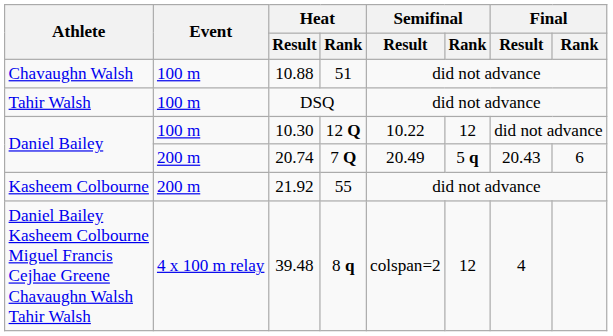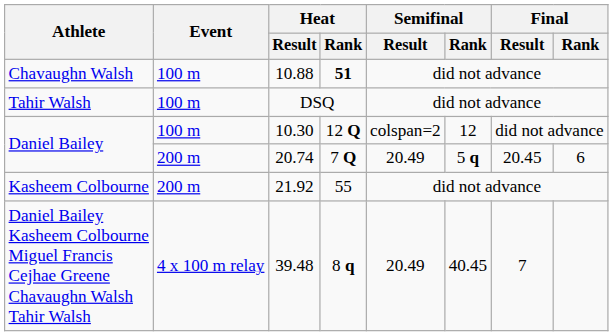(343, 74) normal -> (343, 74) bold
(405, 130) 10.22 -> (405, 130) colspan=2
(521, 158) 20.43 -> (522, 158) 20.45
(405, 265) colspan=2 -> (405, 265) 20.49
(467, 265) 12 -> (468, 265) 40.45
(521, 265) 4 -> (522, 265) 7
